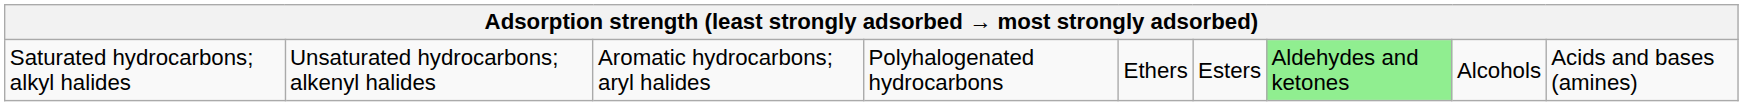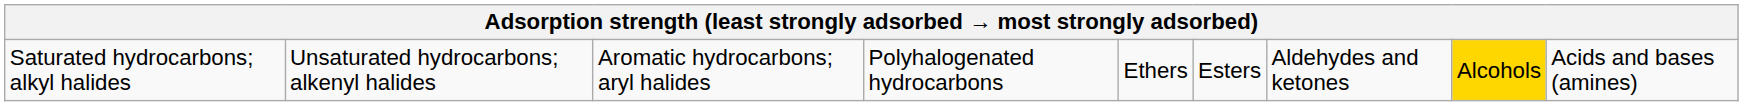(1345, 69) lightgreen background -> (1345, 69) no background
(1499, 69) no background -> (1499, 69) gold background
